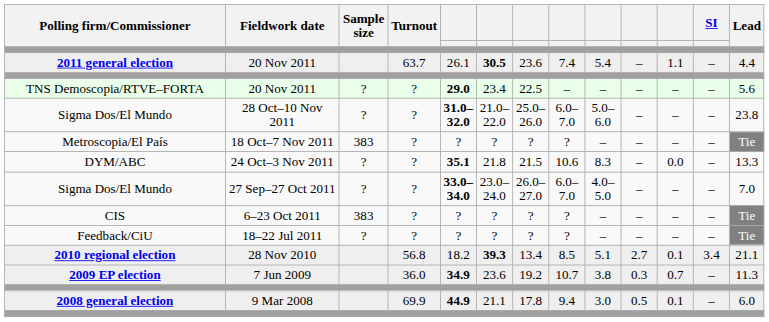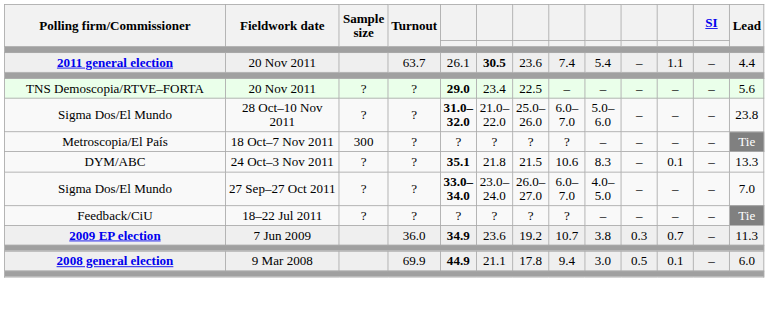(364, 142) 383 -> (364, 142) 300
(675, 162) 0.0 -> (675, 162) 0.1
- row: (115, 215)
- row: (115, 255)
